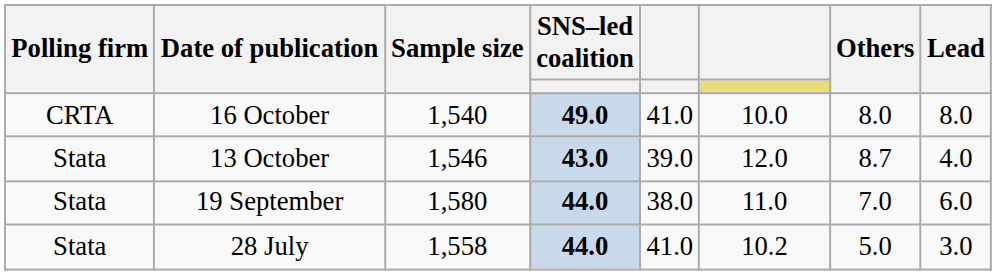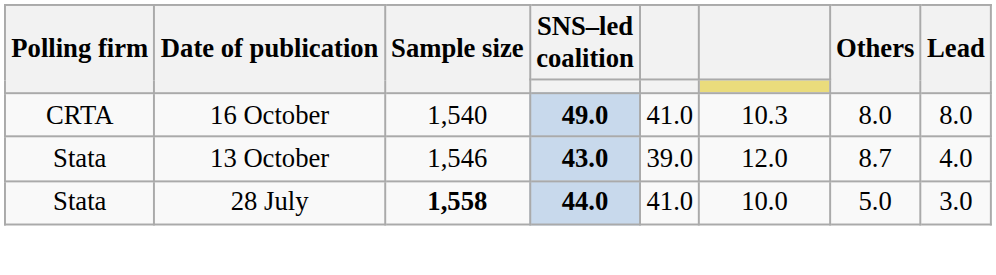(765, 114) 10.0 -> (765, 114) 10.3
- row: (270, 201)
(457, 245) normal -> (457, 201) bold
(765, 245) 10.2 -> (765, 201) 10.0
